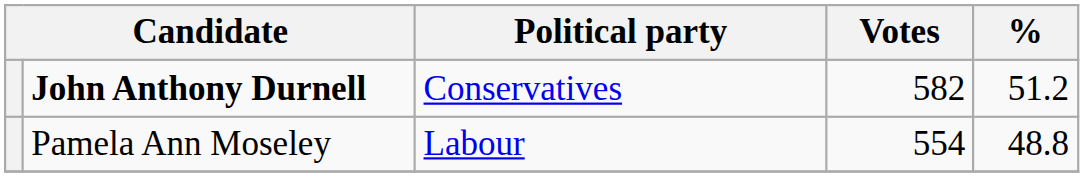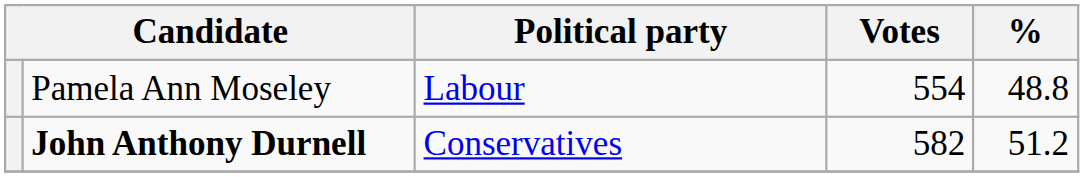rows swapped: (199, 87) <-> (181, 143)
